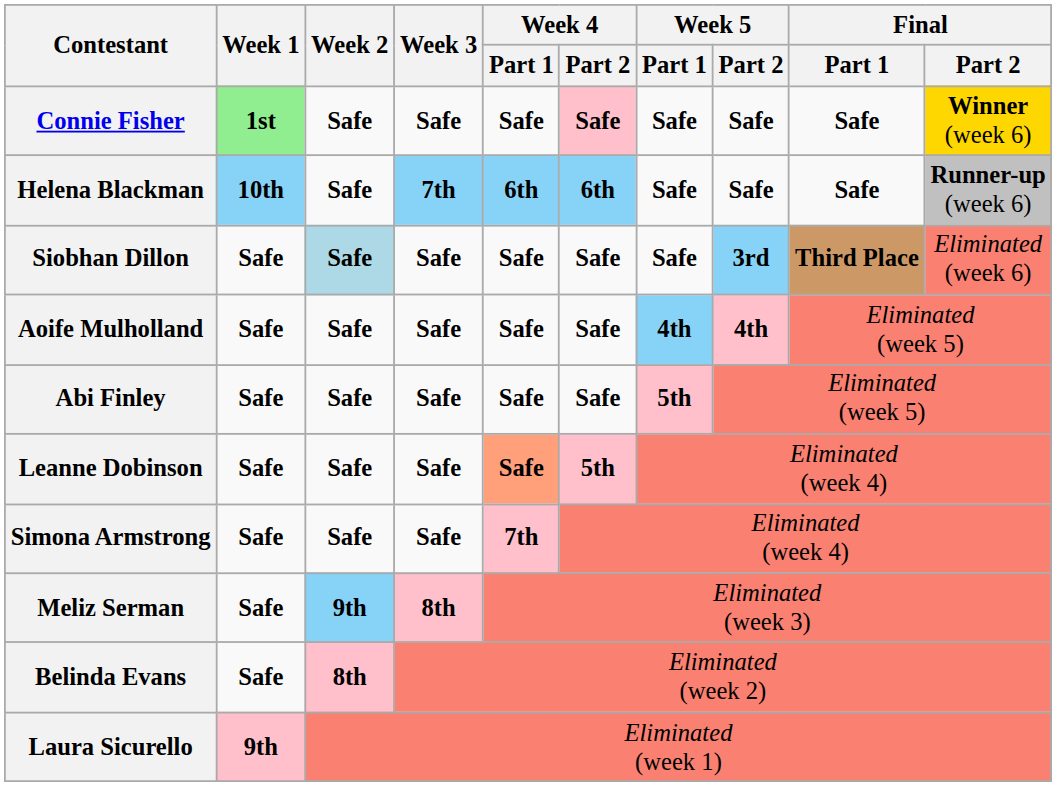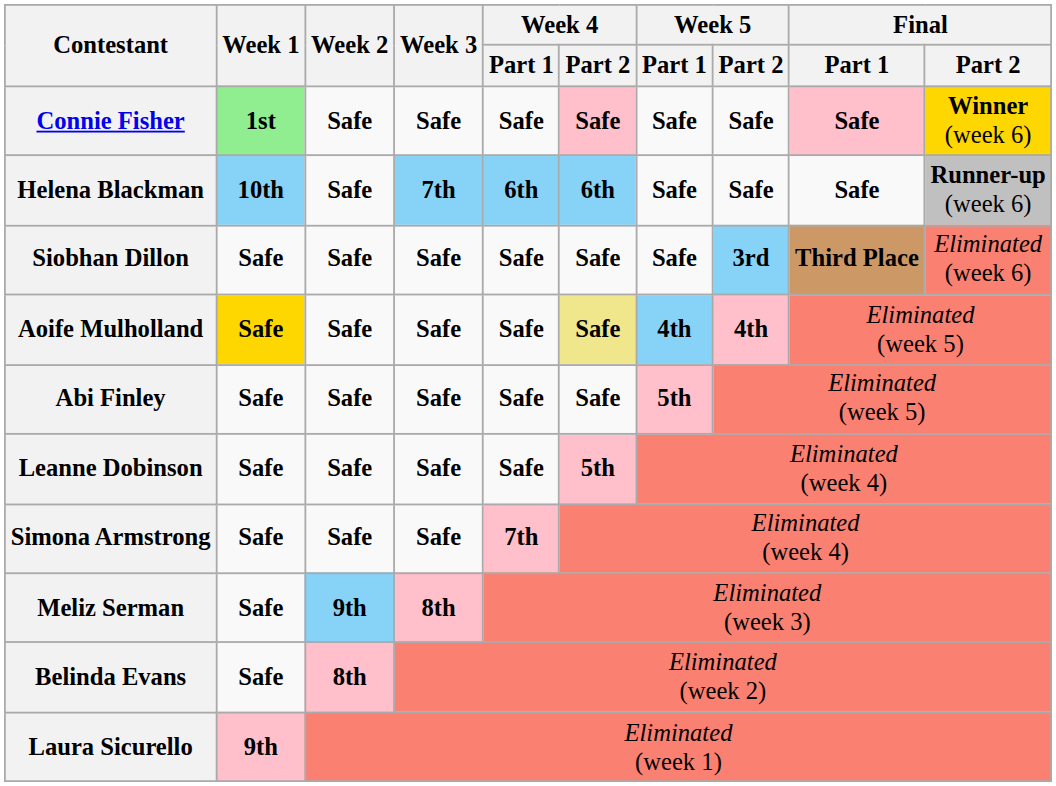(857, 120) no background -> (857, 120) pink background
(350, 259) lightblue background -> (350, 259) no background
(261, 328) no background -> (261, 328) gold background
(598, 328) no background -> (598, 328) khaki background
(521, 467) lightsalmon background -> (521, 467) no background
